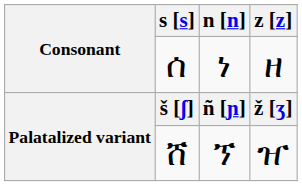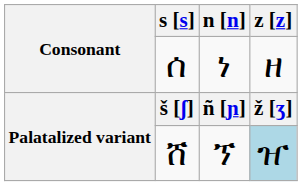(273, 152) no background -> (273, 152) lightblue background
